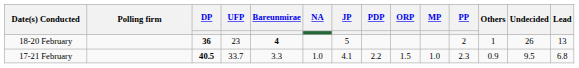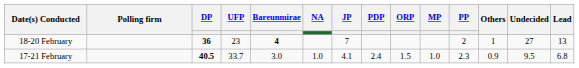(347, 42) 5 -> (347, 42) 7
(529, 42) 26 -> (529, 42) 27
(277, 56) 3.3 -> (277, 56) 3.0
(376, 56) 2.2 -> (376, 56) 2.4
